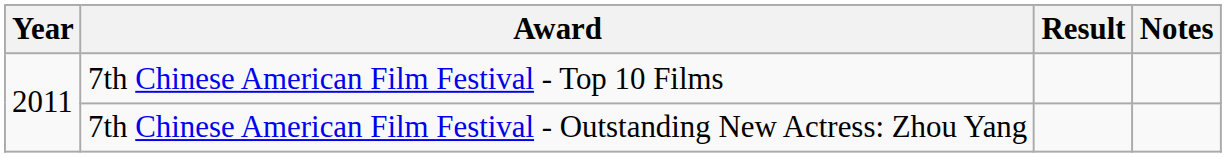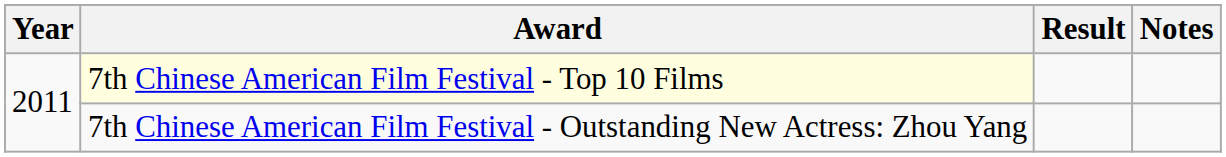(406, 77) no background -> (406, 77) lightyellow background
